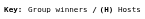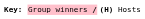(62, 10) no background -> (62, 10) pink background
